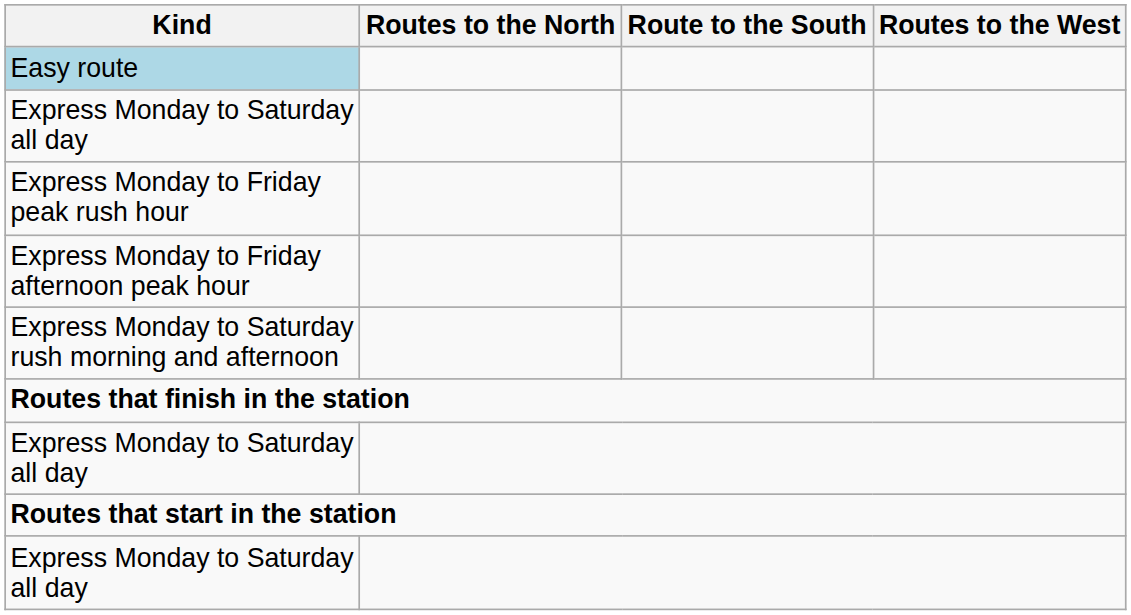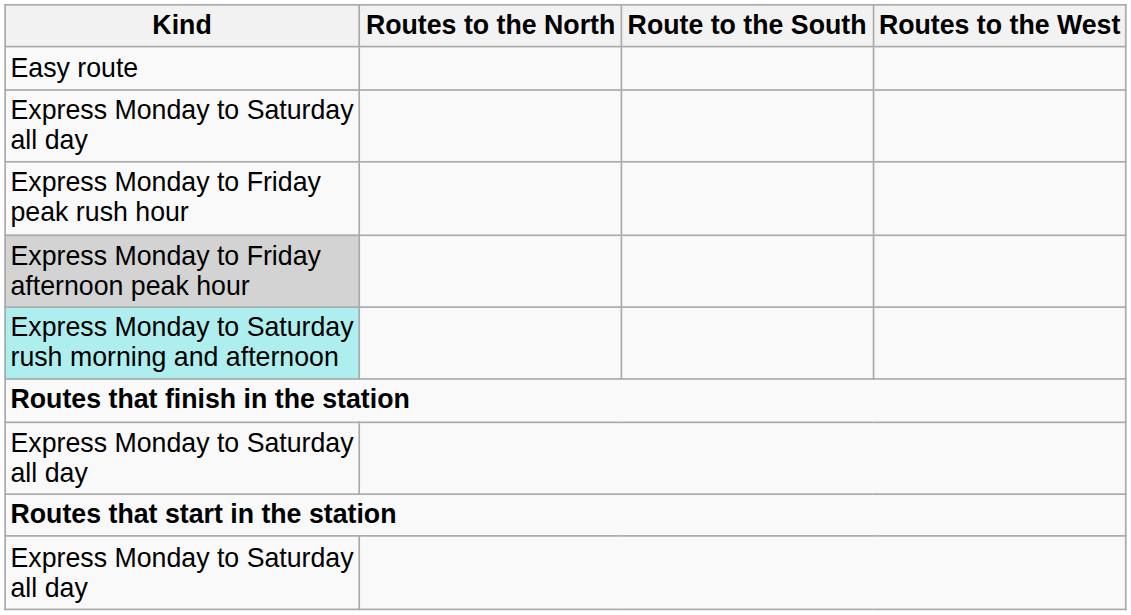(74, 68) lightblue background -> (74, 68) no background
(166, 270) no background -> (166, 270) lightgrey background
(182, 342) no background -> (182, 342) paleturquoise background
